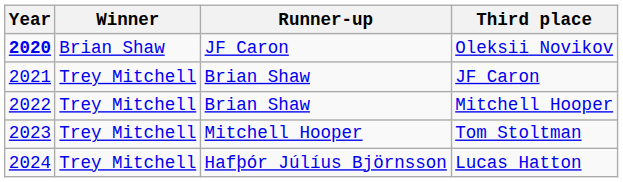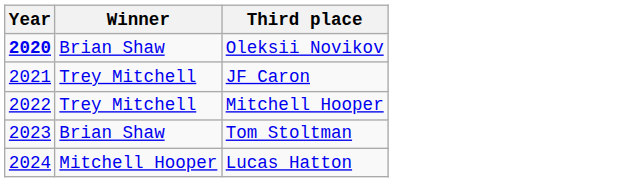- column: (326, 20)
(128, 134) Trey Mitchell -> (112, 134) Brian Shaw
(128, 163) Trey Mitchell -> (138, 163) Mitchell Hooper
